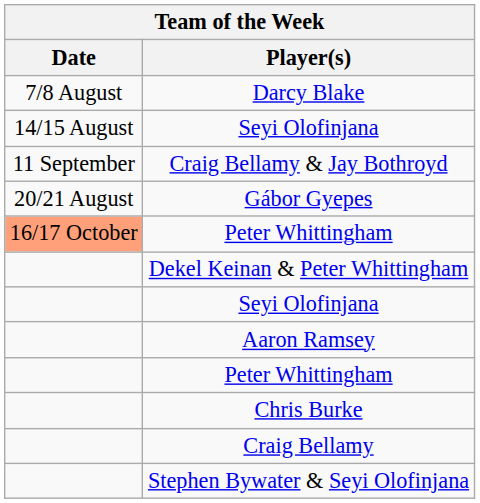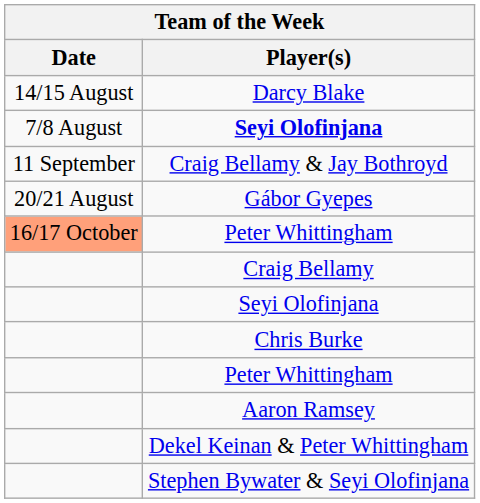(74, 92) 7/8 August -> (74, 92) 14/15 August
(74, 127) 14/15 August -> (74, 127) 7/8 August
(309, 127) normal -> (309, 127) bold
(309, 269) Dekel Keinan & Peter Whittingham -> (309, 269) Craig Bellamy
(309, 339) Aaron Ramsey -> (309, 339) Chris Burke
(309, 410) Chris Burke -> (309, 410) Aaron Ramsey
(309, 445) Craig Bellamy -> (309, 445) Dekel Keinan & Peter Whittingham
